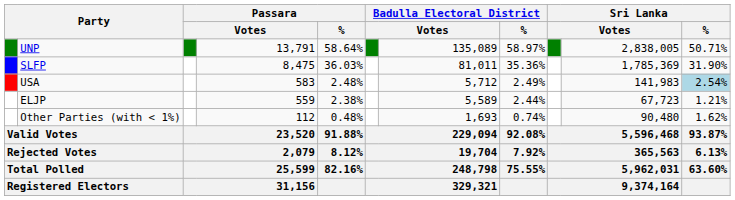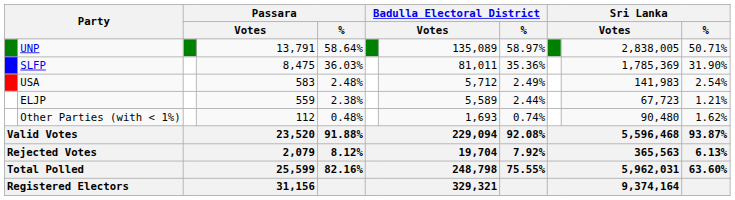(711, 83) lightblue background -> (711, 83) no background
